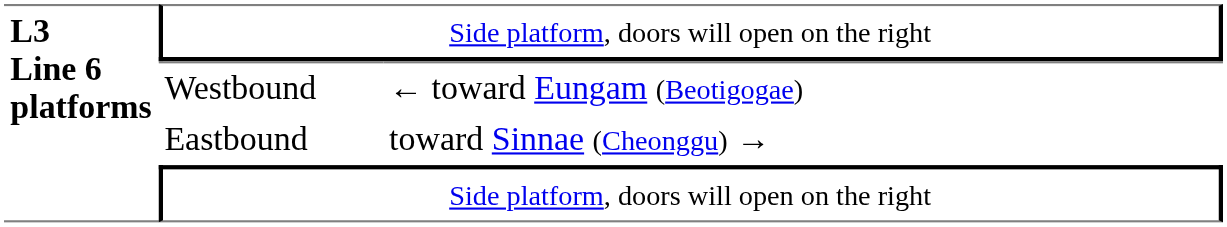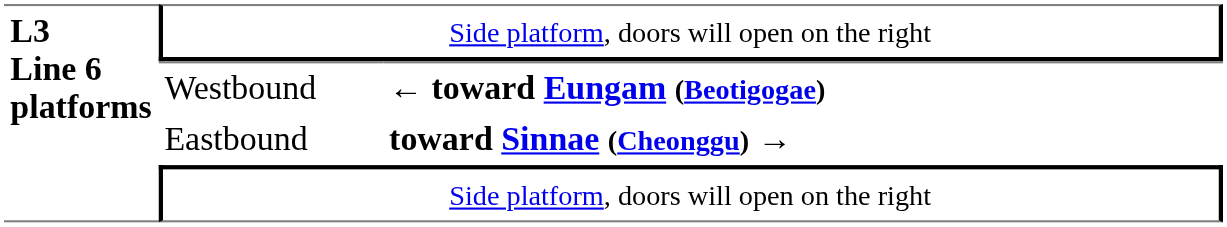(596, 88) normal -> (607, 88) bold
(580, 139) normal -> (590, 139) bold
